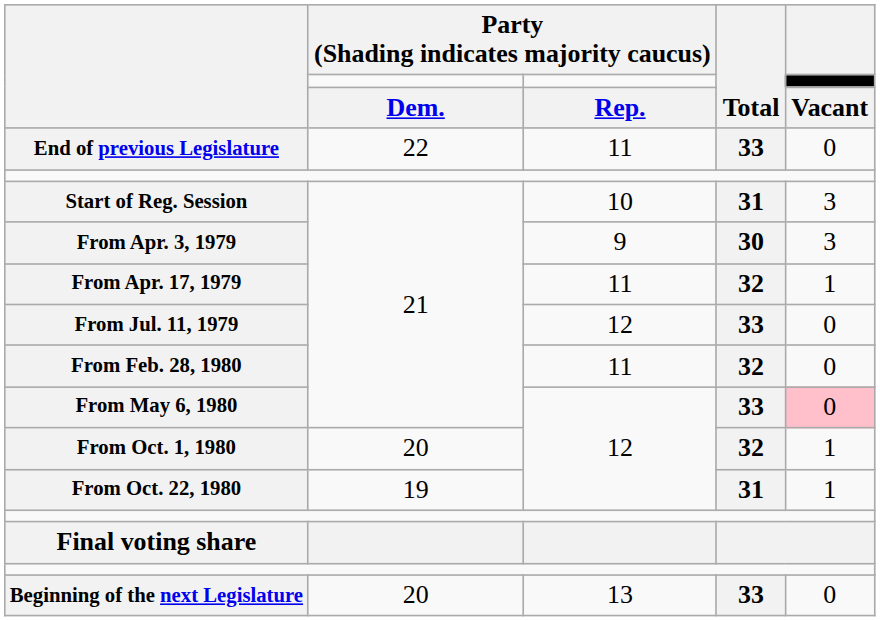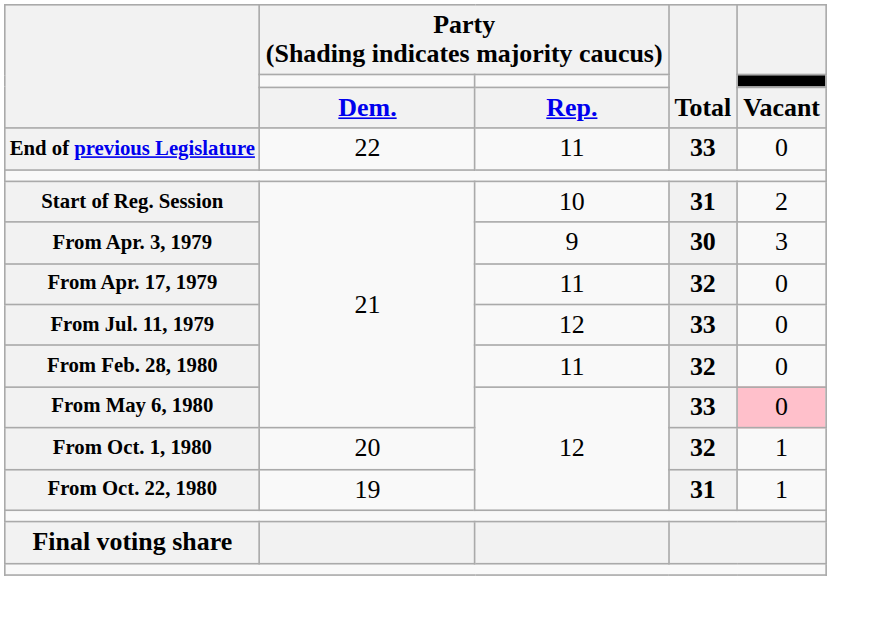(830, 201) 3 -> (782, 201) 2
(830, 283) 1 -> (782, 283) 0
- row: (156, 595)
